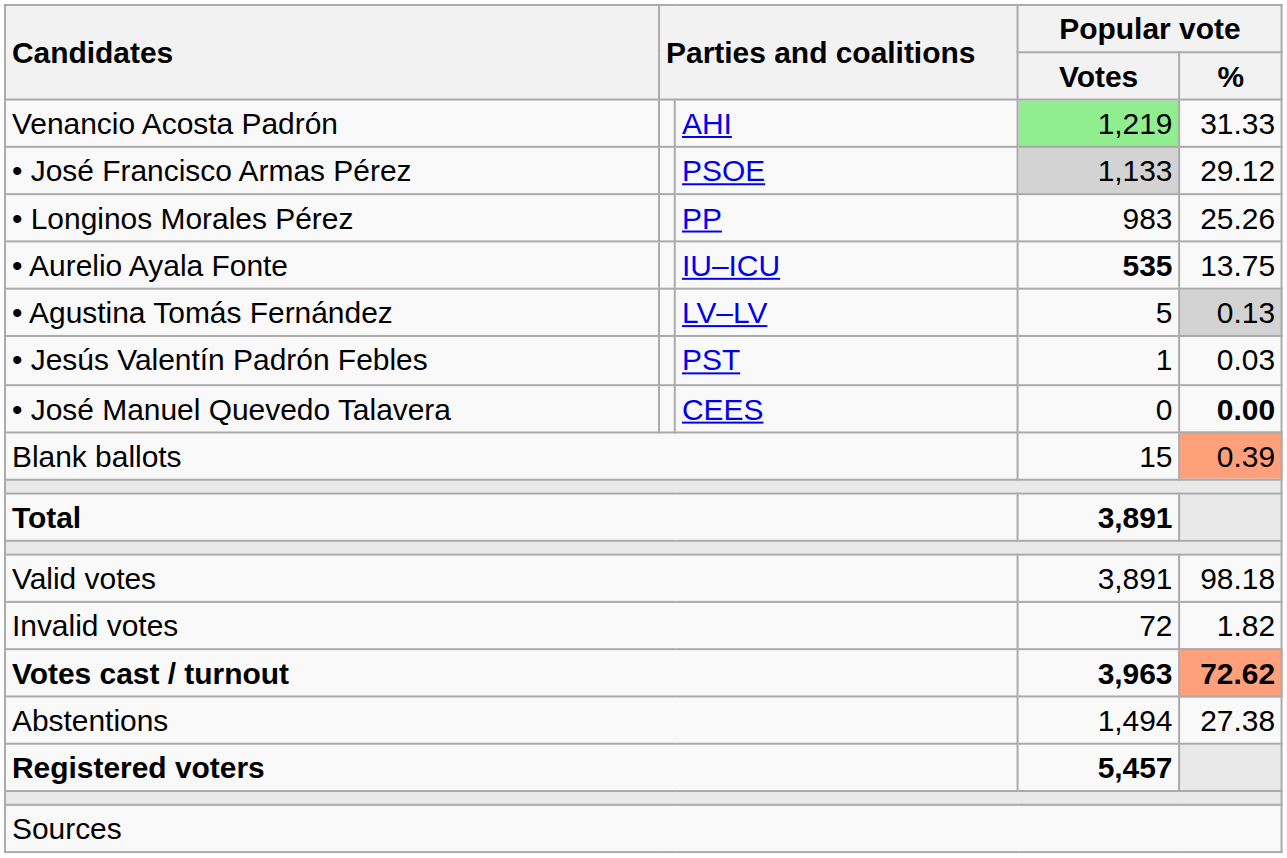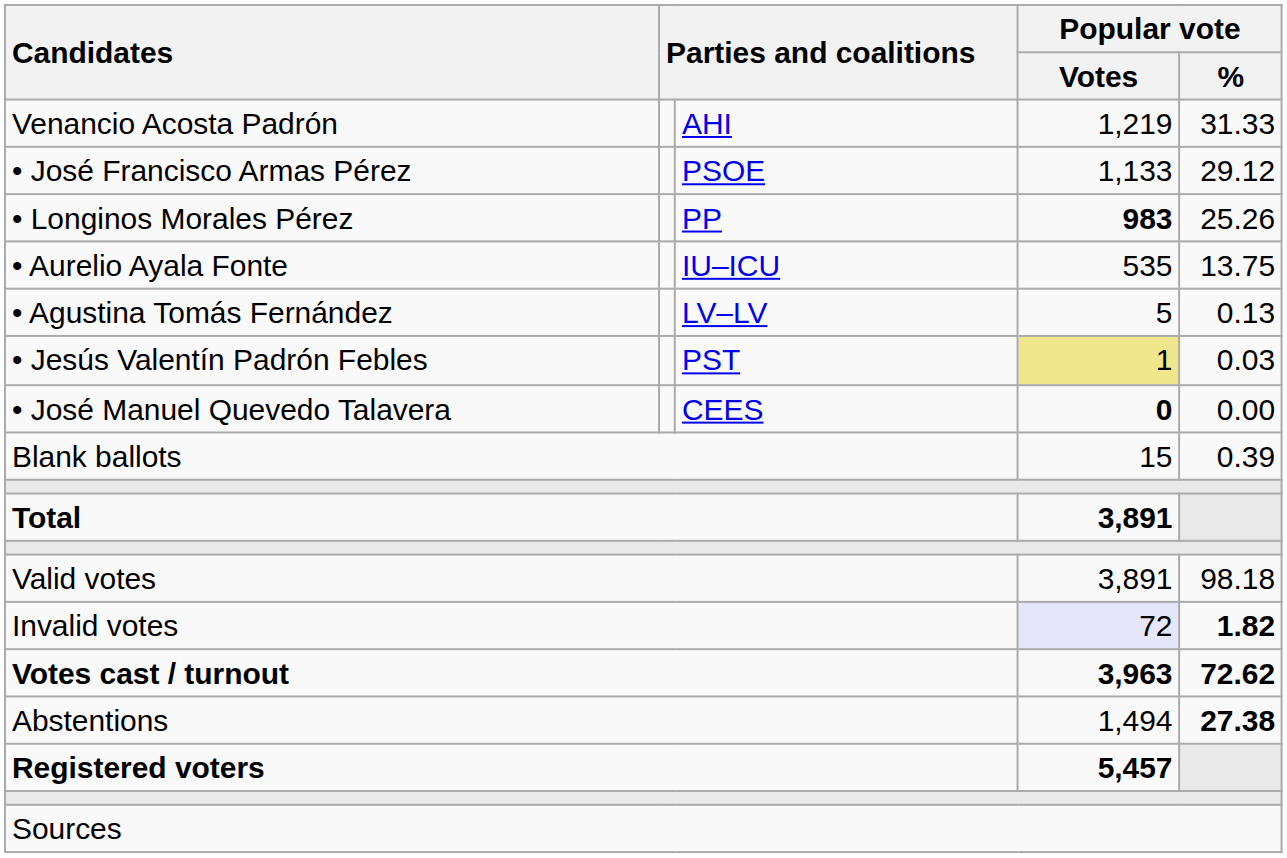(1135, 124) lightgreen background -> (1135, 124) no background
(1135, 171) lightgrey background -> (1135, 171) no background
(1148, 218) normal -> (1148, 218) bold
(1148, 266) bold -> (1148, 266) normal
(1246, 313) lightgrey background -> (1246, 313) no background
(1164, 361) no background -> (1164, 361) khaki background
(1164, 408) normal -> (1164, 408) bold
(1246, 408) bold -> (1246, 408) normal
(1246, 456) lightsalmon background -> (1246, 456) no background
(1156, 626) no background -> (1156, 626) lavender background
(1246, 626) normal -> (1246, 626) bold
(1238, 673) lightsalmon background -> (1238, 673) no background
(1238, 720) normal -> (1238, 720) bold
